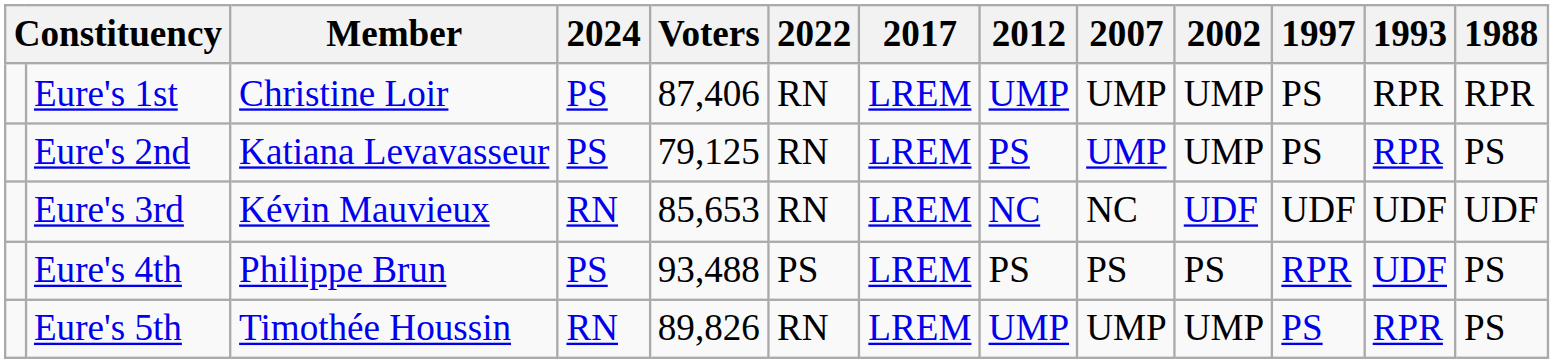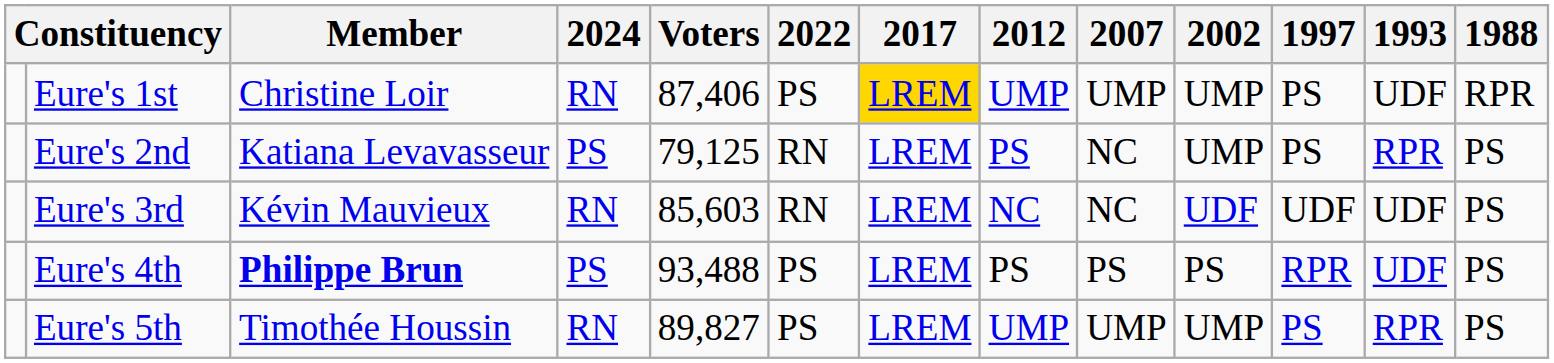(587, 92) PS -> (592, 92) RN
(803, 92) RN -> (798, 92) PS
(920, 92) no background -> (920, 92) gold background
(1408, 92) RPR -> (1410, 92) UDF
(1126, 151) UMP -> (1112, 151) NC
(709, 210) 85,653 -> (709, 210) 85,603
(1501, 210) UDF -> (1485, 210) PS
(343, 269) normal -> (351, 269) bold
(709, 328) 89,826 -> (709, 328) 89,827
(803, 328) RN -> (798, 328) PS
